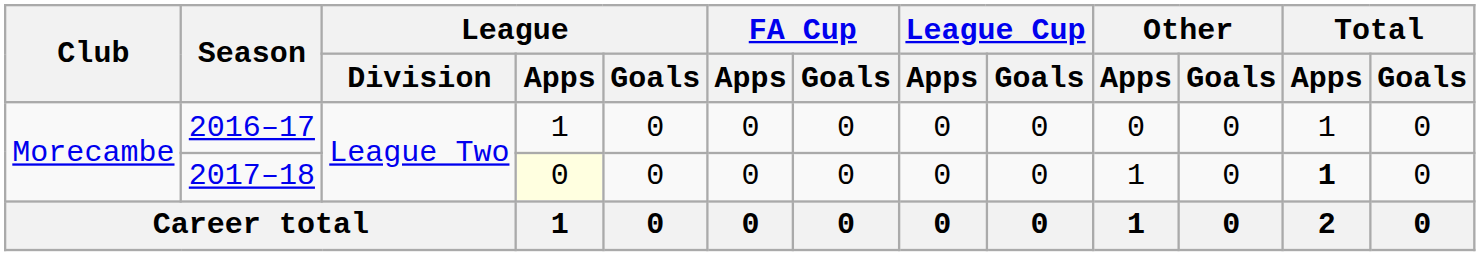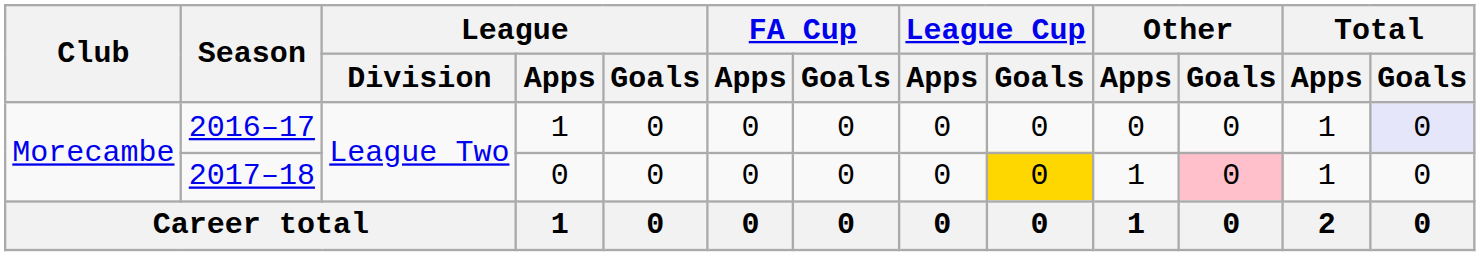(1422, 128) no background -> (1422, 128) lavender background
(560, 176) lightyellow background -> (560, 176) no background
(1040, 176) no background -> (1040, 176) gold background
(1231, 176) no background -> (1231, 176) pink background
(1327, 176) bold -> (1327, 176) normal
